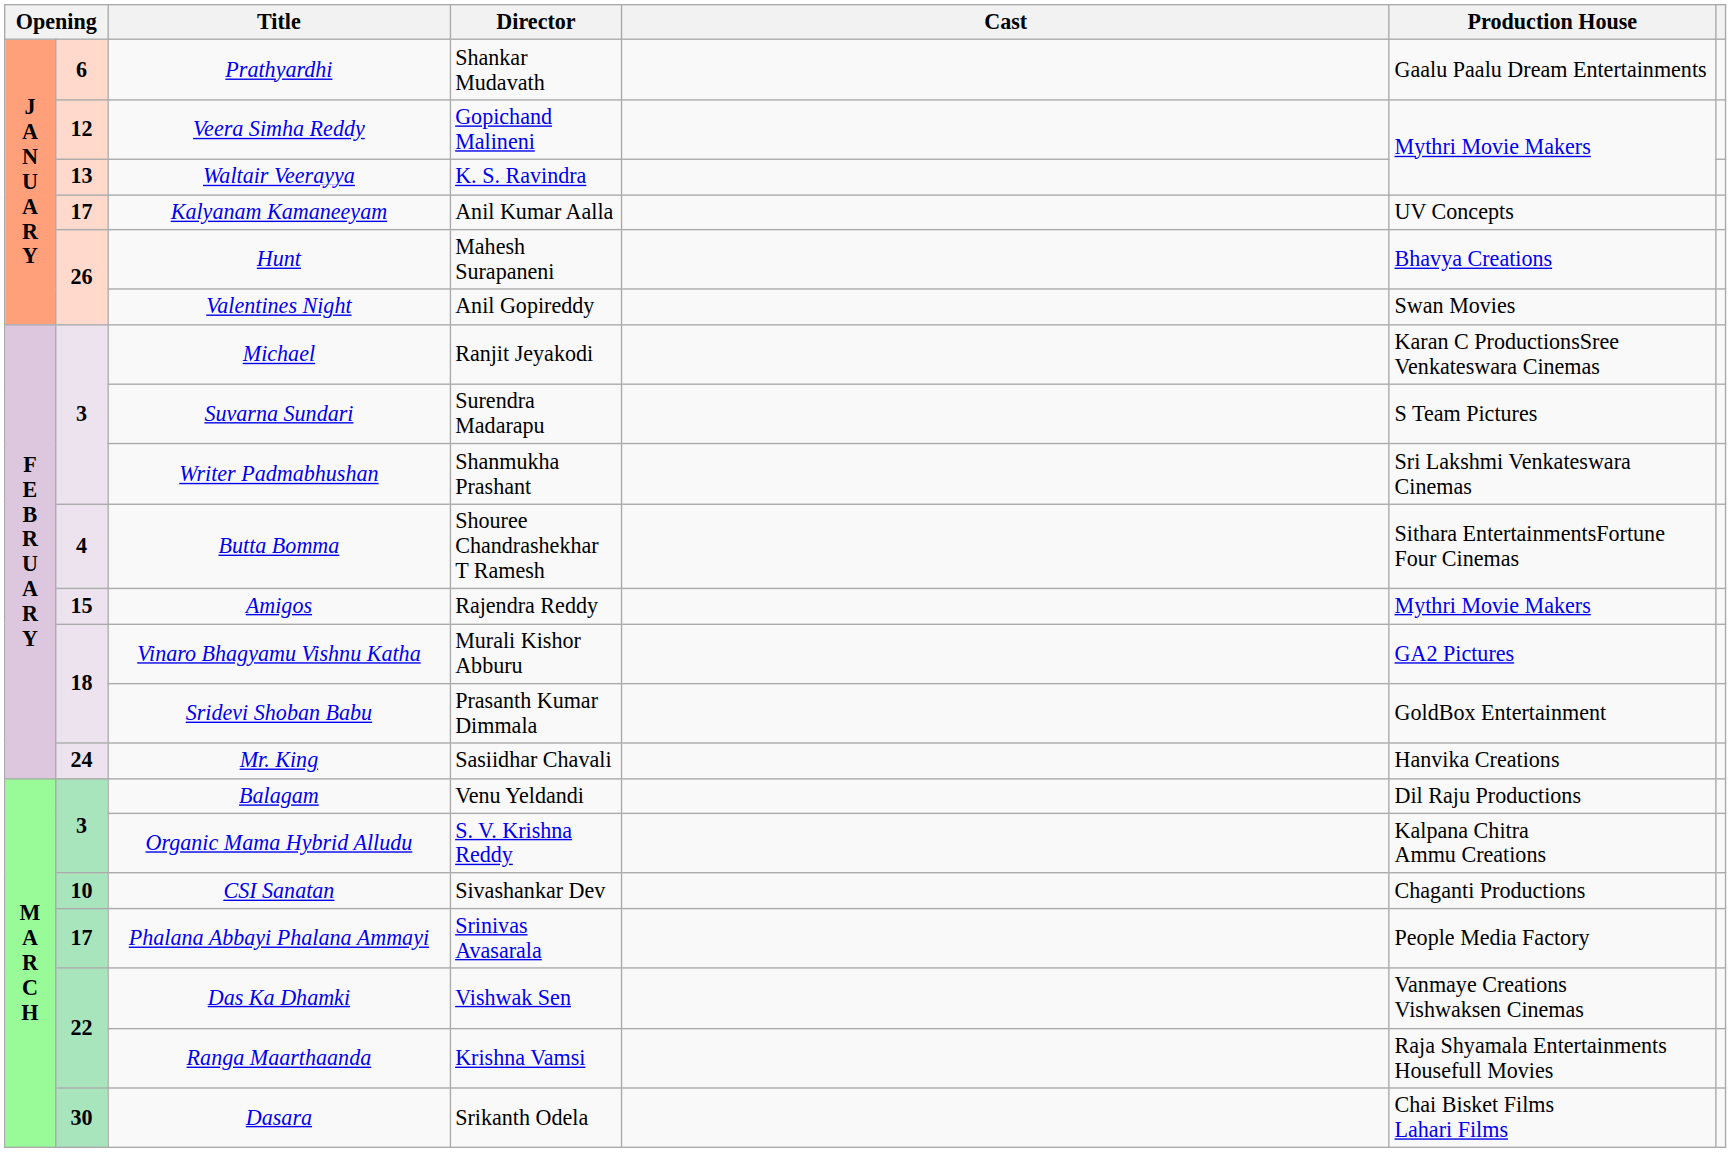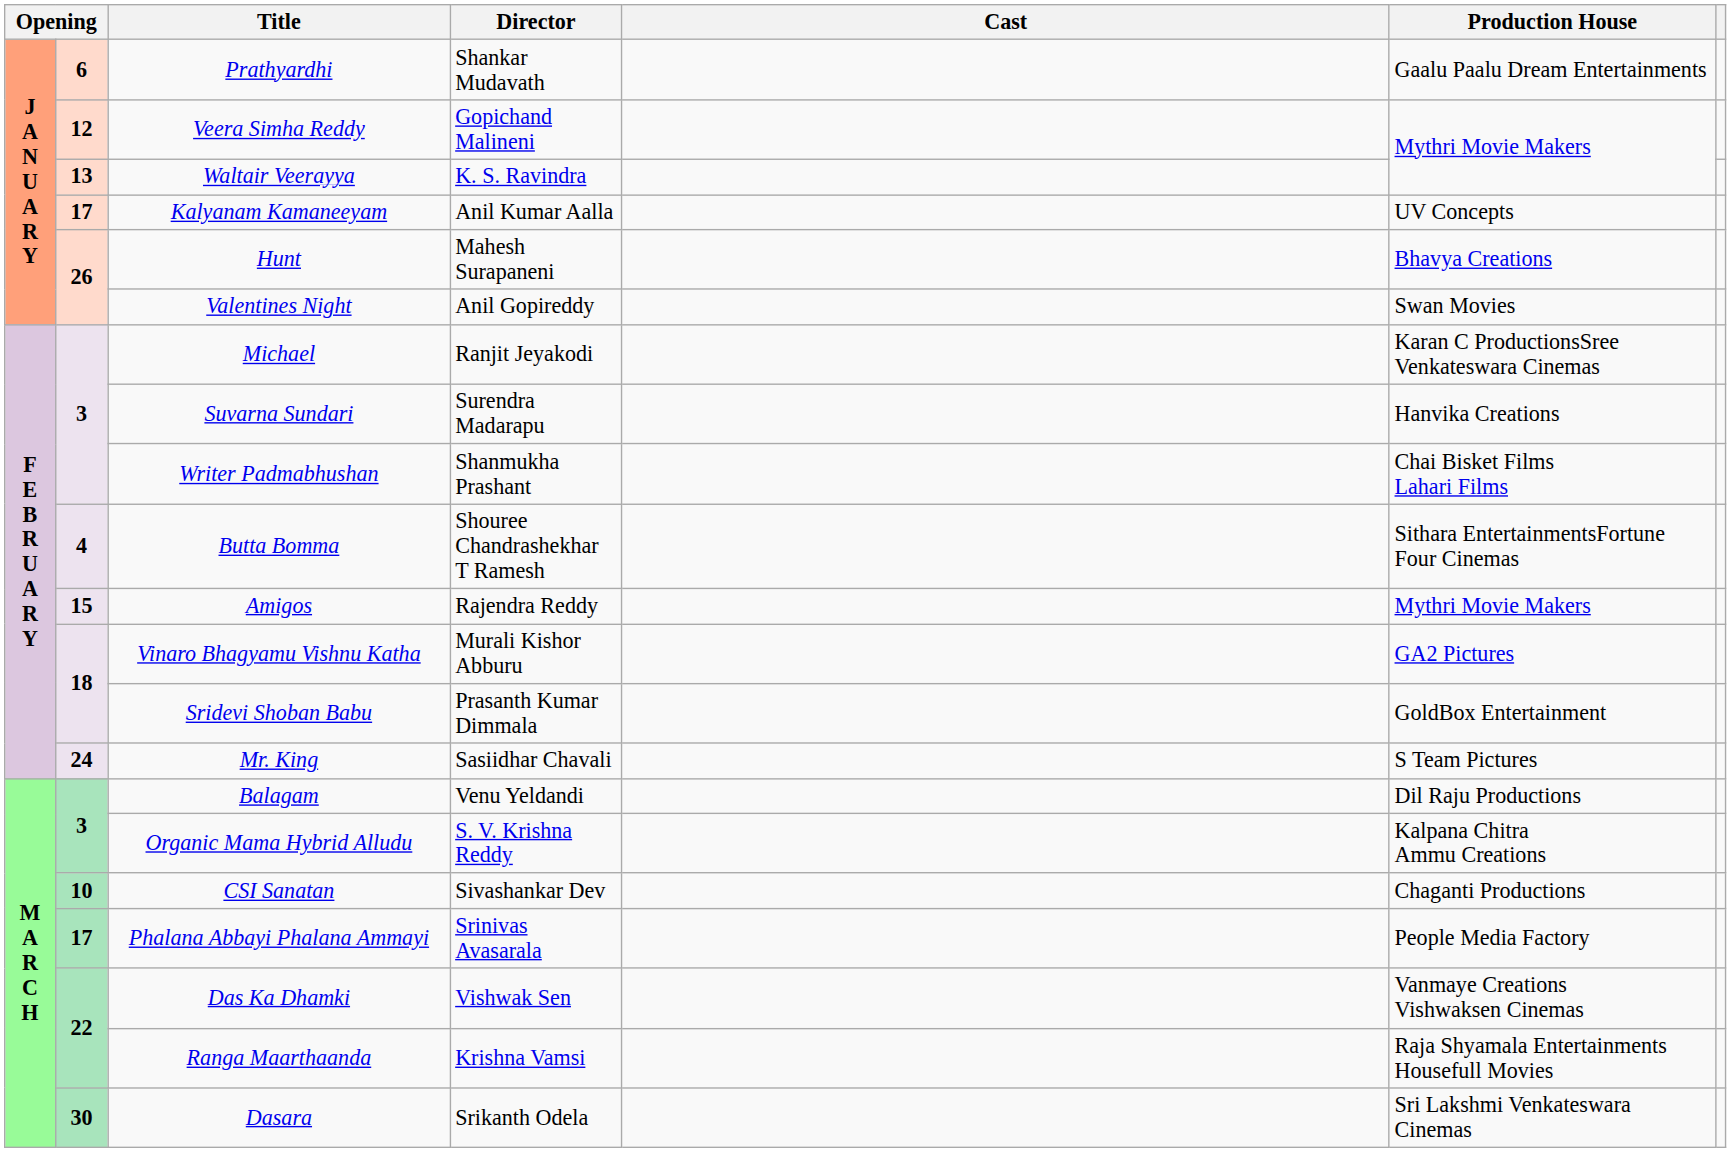(1466, 413) S Team Pictures -> (1477, 413) Hanvika Creations
(1513, 473) Sri Lakshmi Venkateswara Cinemas -> (1474, 473) Chai Bisket Films Lahari Films
(1477, 760) Hanvika Creations -> (1466, 760) S Team Pictures
(1474, 1117) Chai Bisket Films Lahari Films -> (1513, 1117) Sri Lakshmi Venkateswara Cinemas
